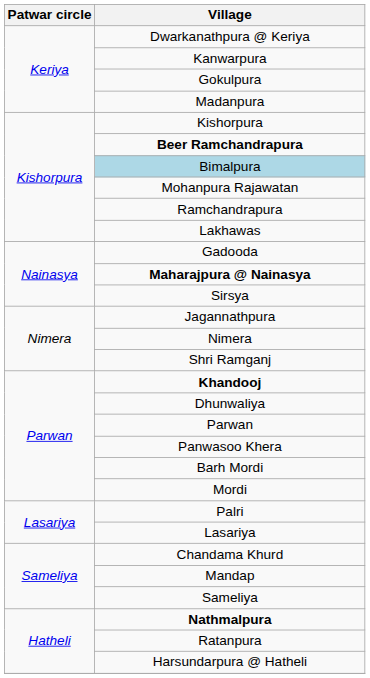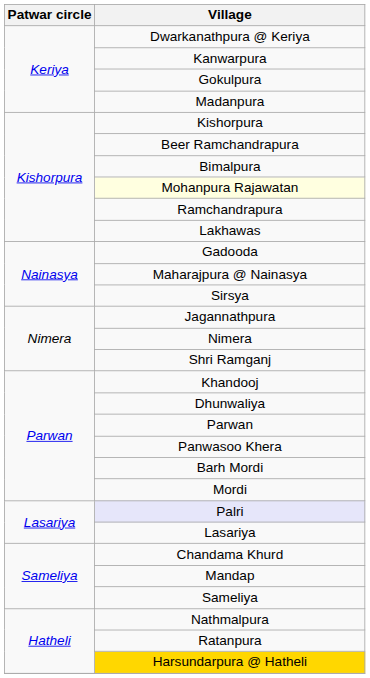(230, 144) bold -> (230, 144) normal
(230, 166) lightblue background -> (230, 166) no background
(230, 187) no background -> (230, 187) lightyellow background
(230, 274) bold -> (230, 274) normal
(230, 381) bold -> (230, 381) normal
(230, 511) no background -> (230, 511) lavender background
(230, 619) bold -> (230, 619) normal
(230, 662) no background -> (230, 662) gold background
